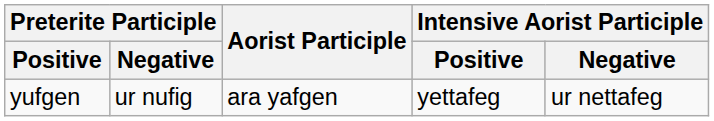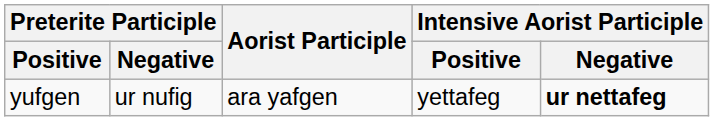(607, 97) normal -> (606, 97) bold
